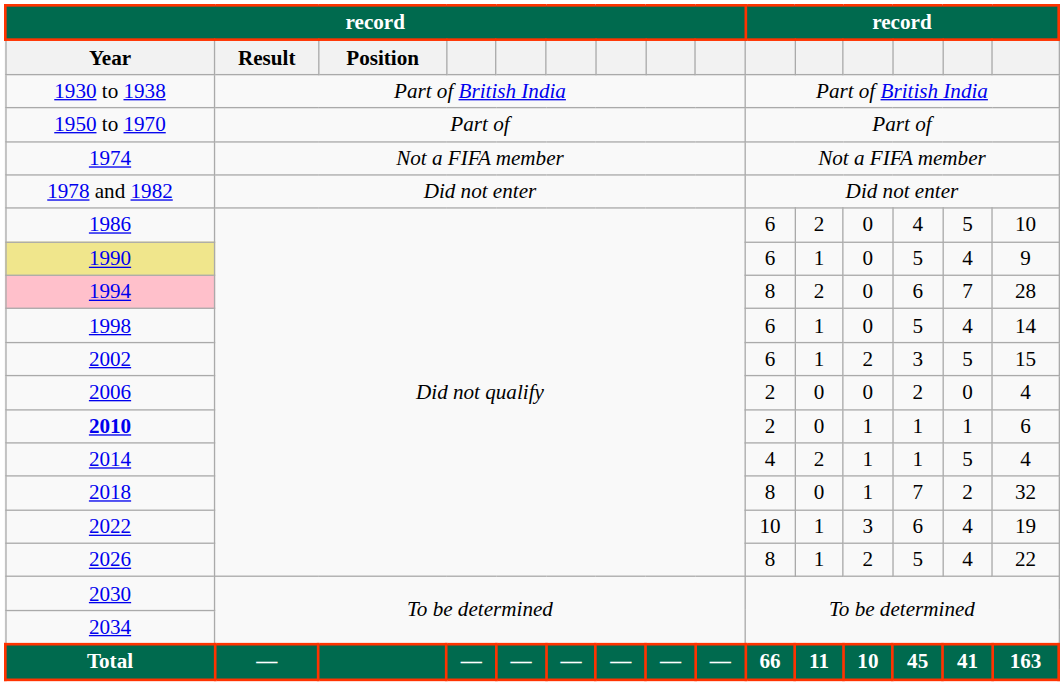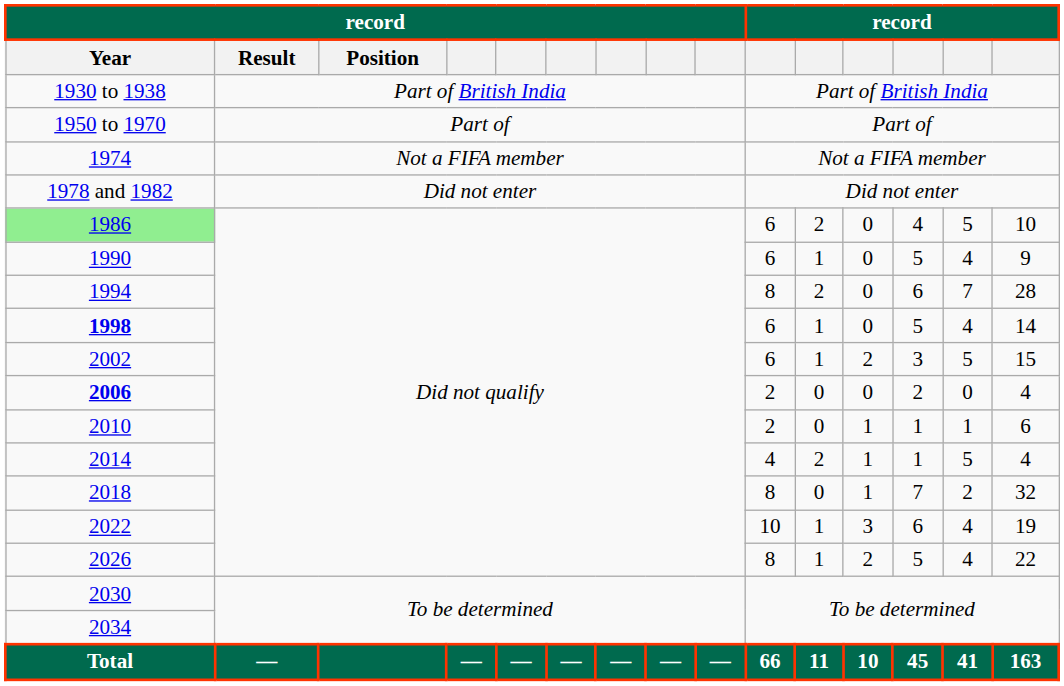(110, 224) no background -> (110, 224) lightgreen background
(110, 258) khaki background -> (110, 258) no background
(110, 291) pink background -> (110, 291) no background
(110, 325) normal -> (110, 325) bold
(110, 392) normal -> (110, 392) bold
(110, 425) bold -> (110, 425) normal
